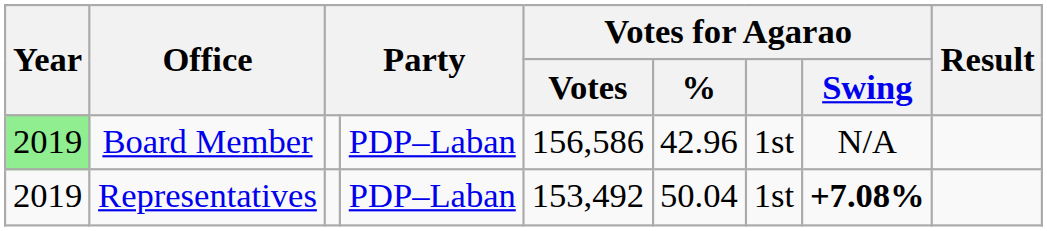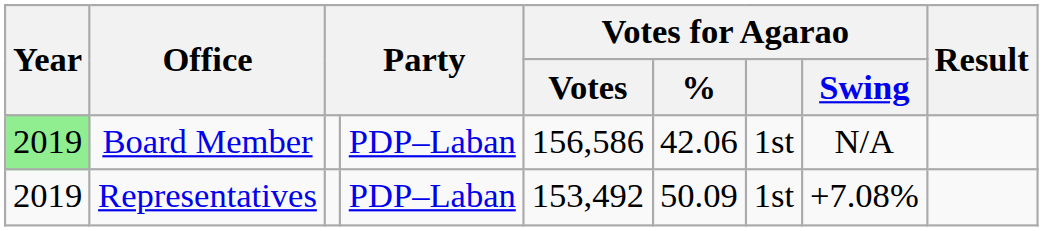(699, 141) 42.96 -> (699, 141) 42.06
(699, 196) 50.04 -> (699, 196) 50.09
(867, 196) bold -> (864, 196) normal
